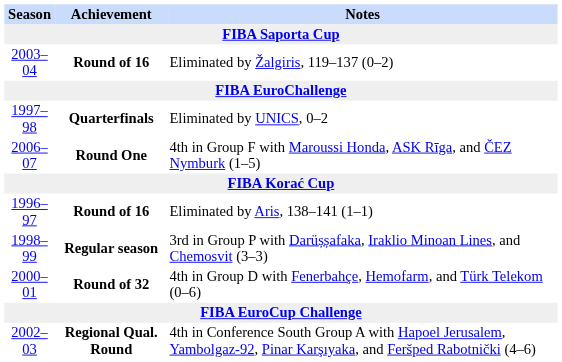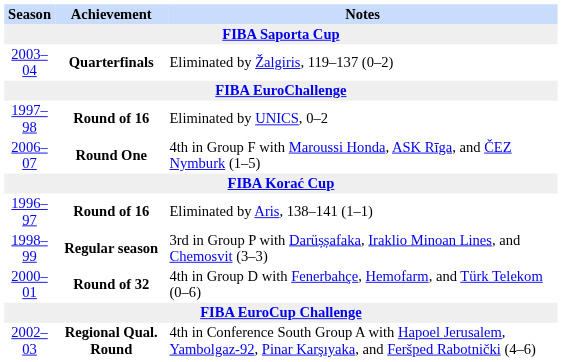(111, 62) Round of 16 -> (111, 62) Quarterfinals
(111, 118) Quarterfinals -> (111, 118) Round of 16
